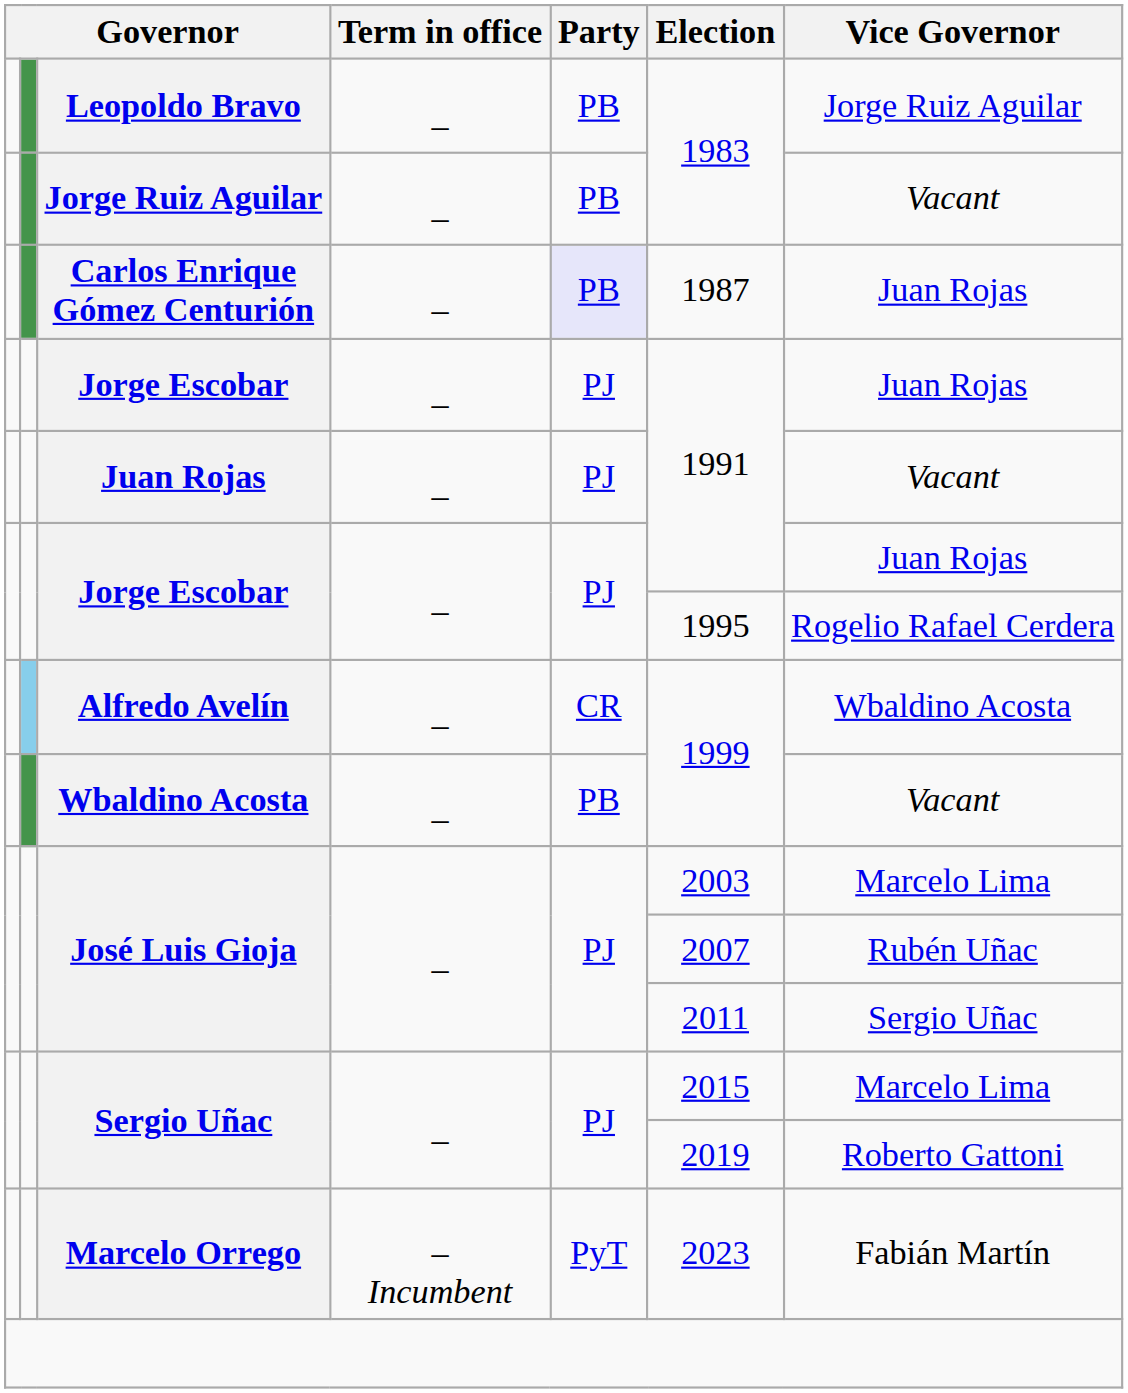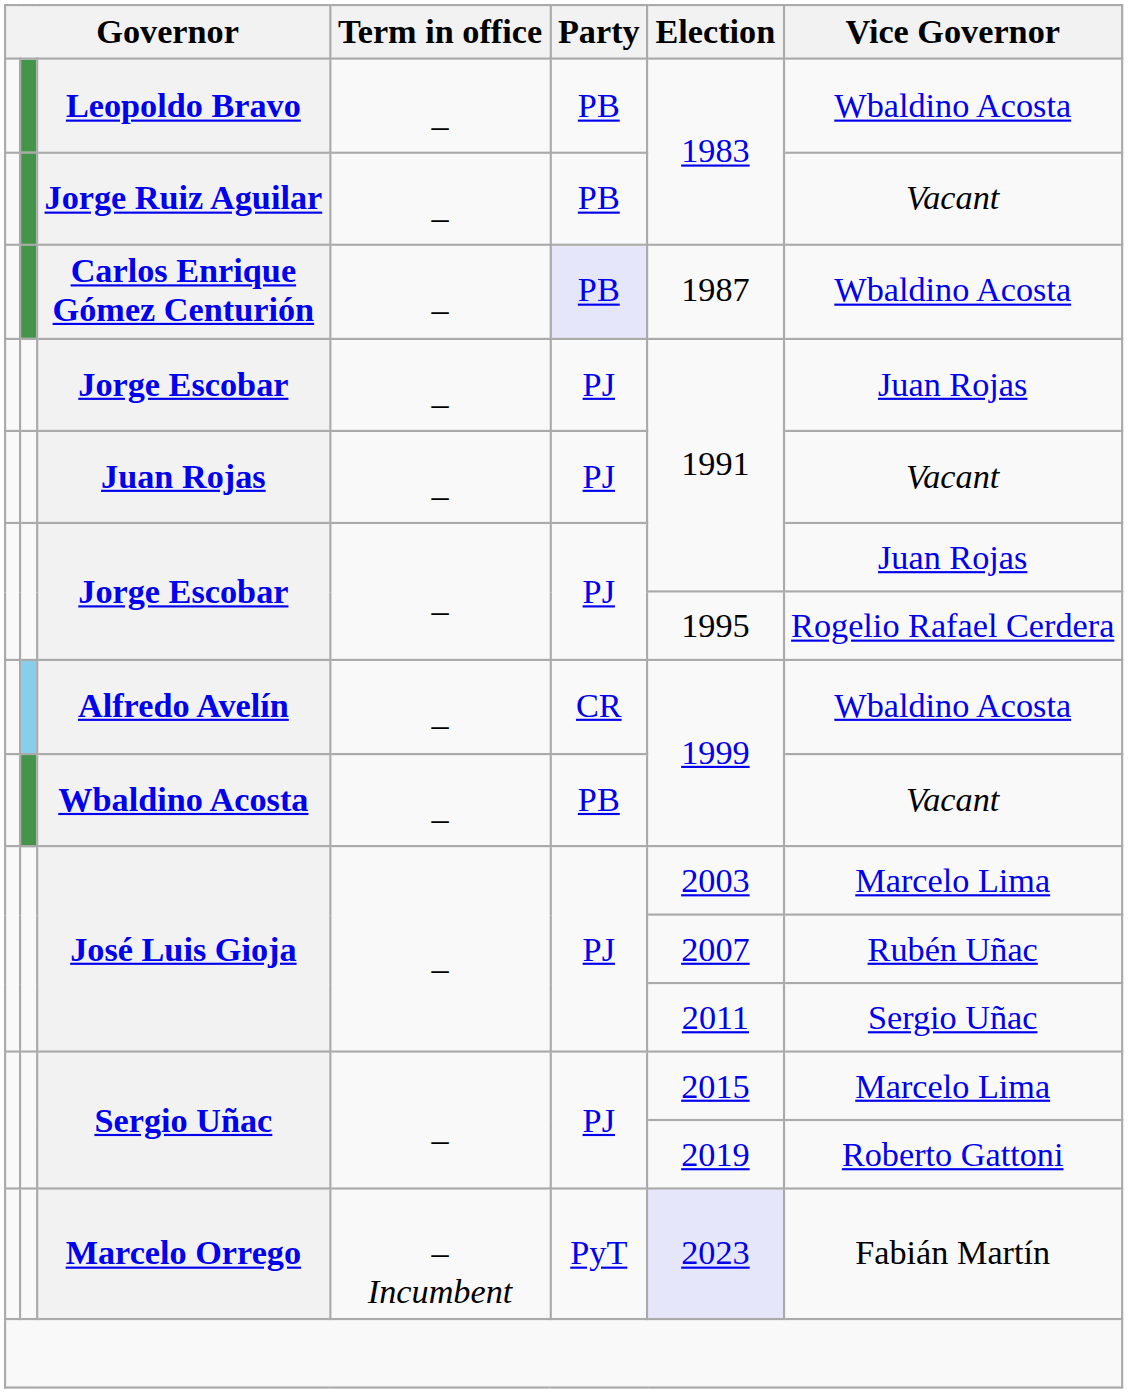(953, 105) Jorge Ruiz Aguilar -> (953, 105) Wbaldino Acosta
(953, 290) Juan Rojas -> (953, 290) Wbaldino Acosta
(715, 1253) no background -> (715, 1253) lavender background
